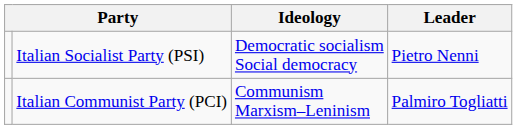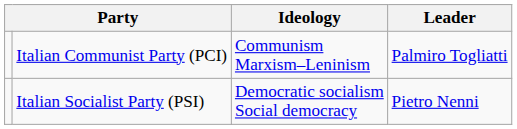rows swapped: (122, 101) <-> (110, 54)
